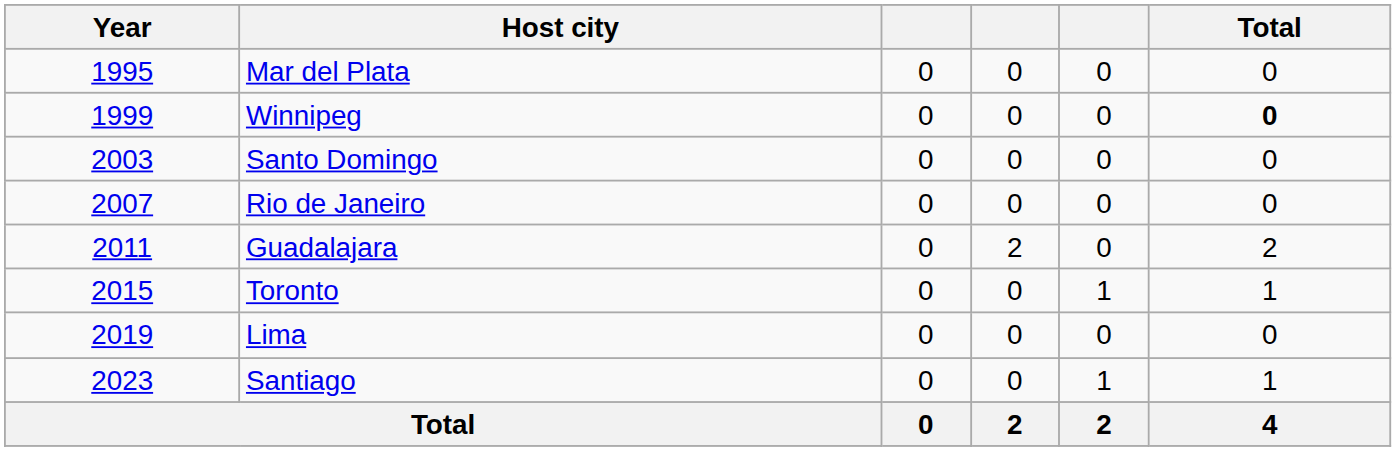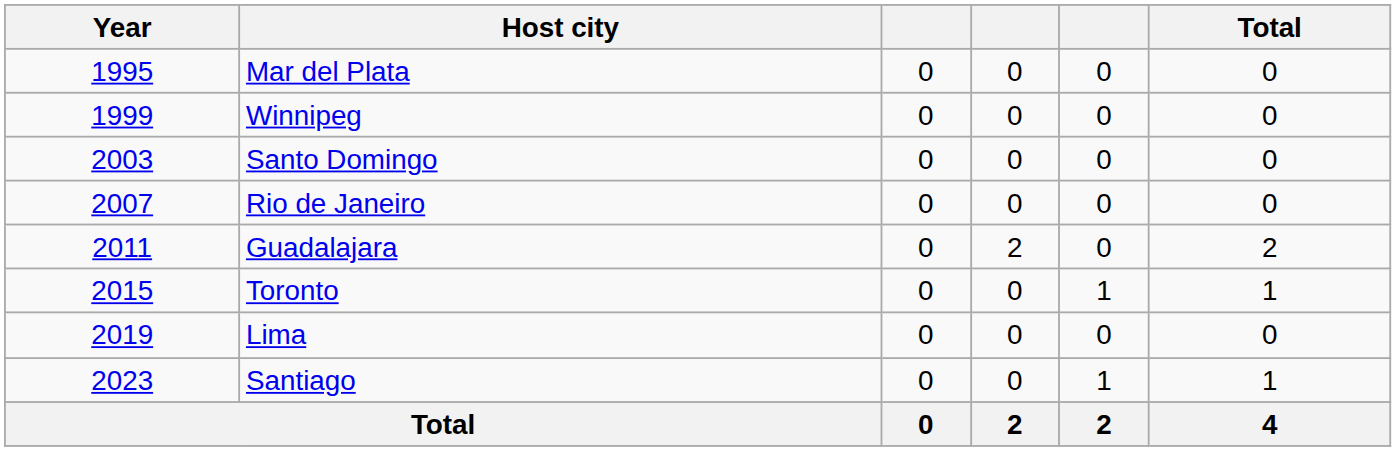(1270, 115) bold -> (1270, 115) normal
